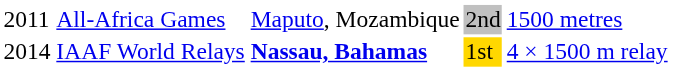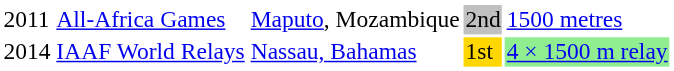(339, 51) bold -> (334, 51) normal
(587, 51) no background -> (587, 51) lightgreen background
